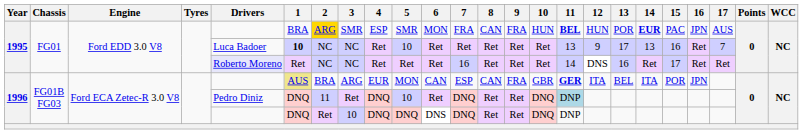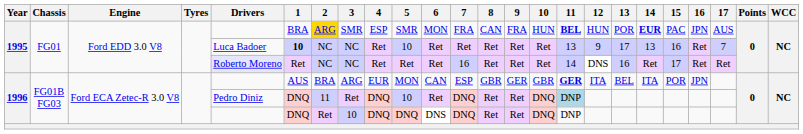(298, 80) khaki background -> (298, 80) no background
(491, 80) CAN -> (491, 80) GBR
(517, 80) FRA -> (517, 80) GER
